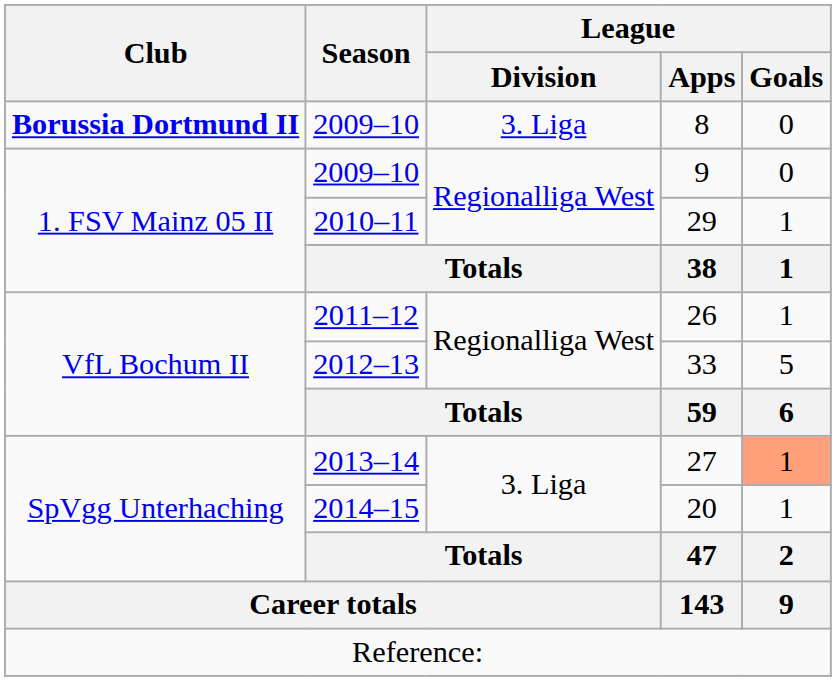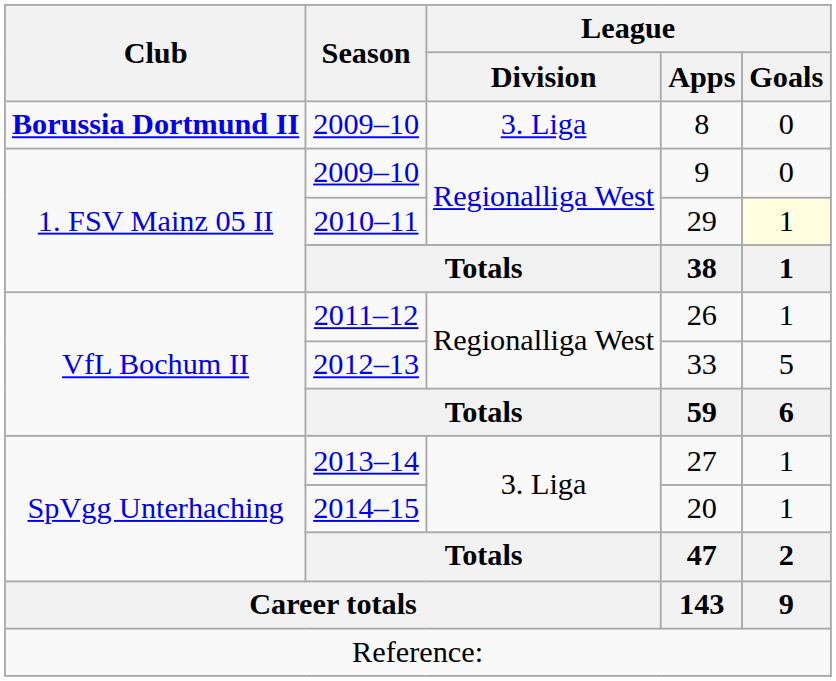(786, 220) no background -> (786, 220) lightyellow background
(786, 460) lightsalmon background -> (786, 460) no background
